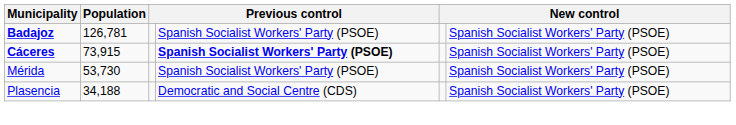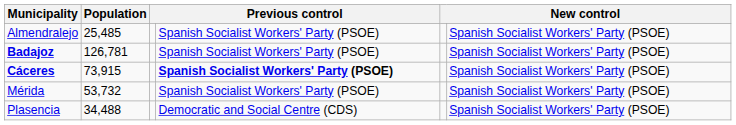+ row: (43, 33)
(102, 71) 53,730 -> (102, 91) 53,732
(102, 91) 34,188 -> (102, 110) 34,488
